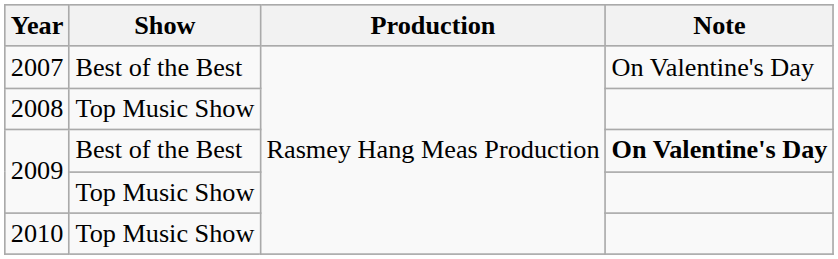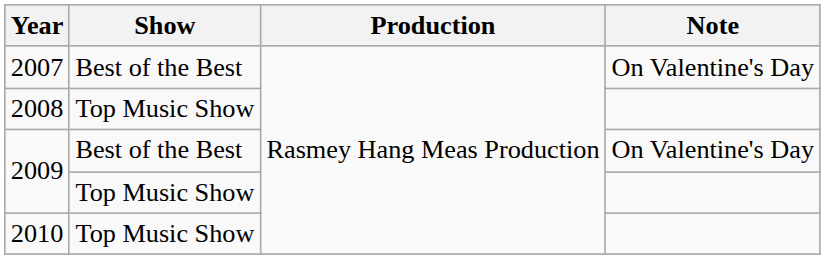(720, 150) bold -> (713, 150) normal
